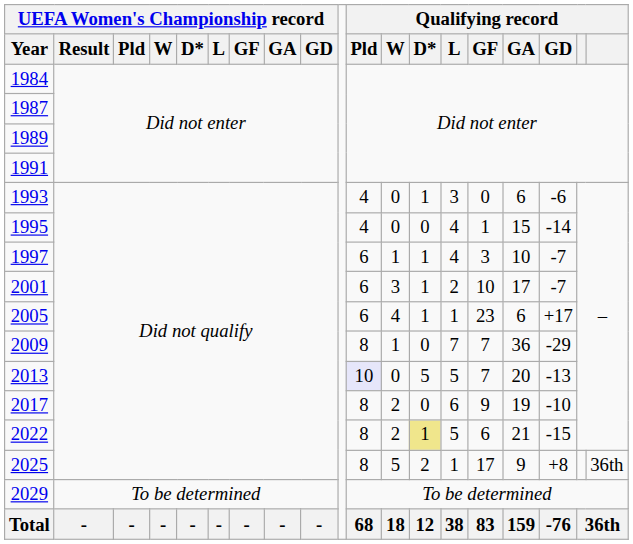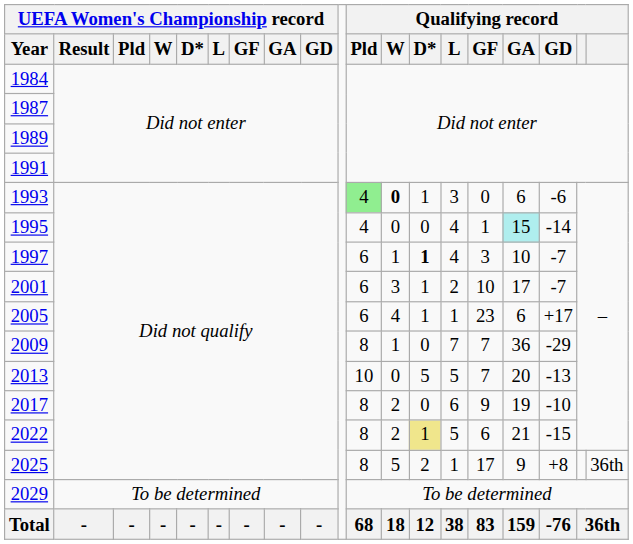(364, 197) no background -> (364, 197) lightgreen background
(395, 197) normal -> (395, 197) bold
(521, 227) no background -> (521, 227) paleturquoise background
(425, 256) normal -> (425, 256) bold
(364, 375) lavender background -> (364, 375) no background
